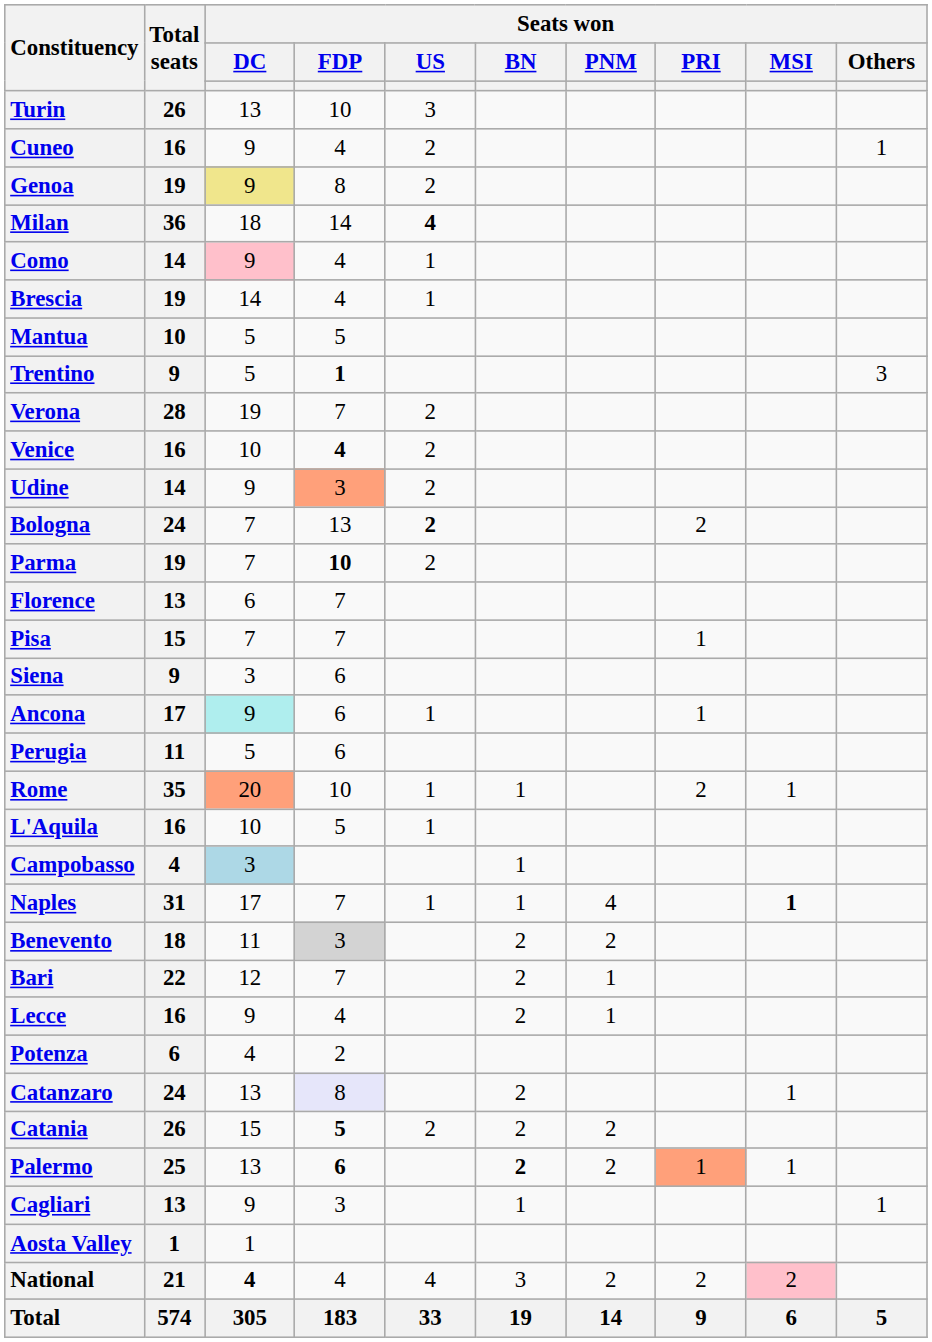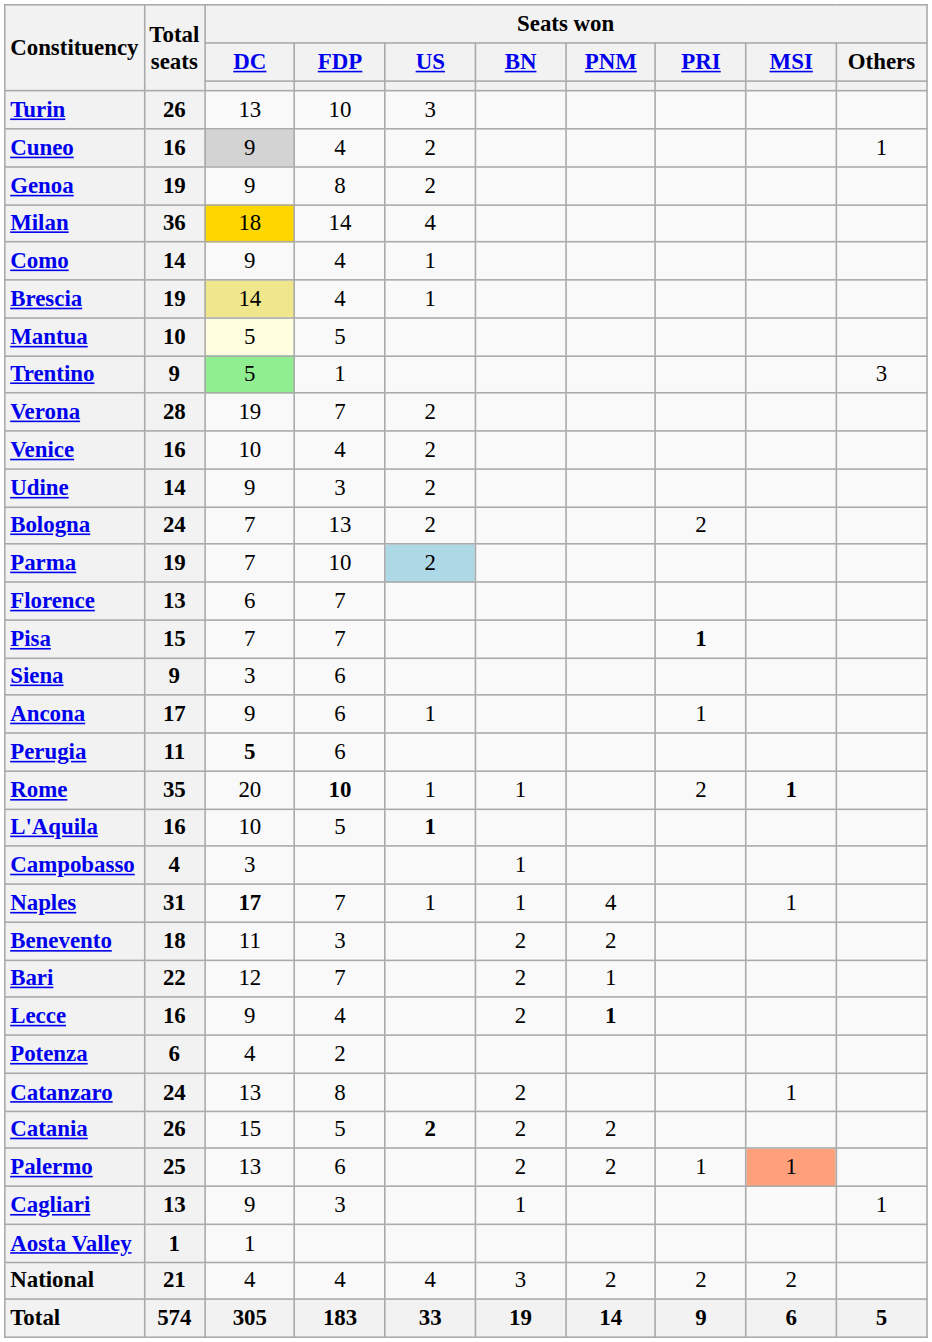(250, 147) no background -> (250, 147) lightgrey background
(250, 185) khaki background -> (250, 185) no background
(250, 223) no background -> (250, 223) gold background
(430, 223) bold -> (430, 223) normal
(250, 261) pink background -> (250, 261) no background
(250, 298) no background -> (250, 298) khaki background
(250, 336) no background -> (250, 336) lightyellow background
(250, 374) no background -> (250, 374) lightgreen background
(340, 374) bold -> (340, 374) normal
(340, 449) bold -> (340, 449) normal
(340, 487) lightsalmon background -> (340, 487) no background
(430, 525) bold -> (430, 525) normal
(340, 563) bold -> (340, 563) normal
(430, 563) no background -> (430, 563) lightblue background
(701, 638) normal -> (701, 638) bold
(250, 714) paleturquoise background -> (250, 714) no background
(250, 751) normal -> (250, 751) bold
(250, 789) lightsalmon background -> (250, 789) no background
(340, 789) normal -> (340, 789) bold
(791, 789) normal -> (791, 789) bold
(430, 827) normal -> (430, 827) bold
(250, 865) lightblue background -> (250, 865) no background
(250, 903) normal -> (250, 903) bold
(791, 903) bold -> (791, 903) normal
(340, 940) lightgrey background -> (340, 940) no background
(611, 1016) normal -> (611, 1016) bold
(340, 1091) lavender background -> (340, 1091) no background
(340, 1129) bold -> (340, 1129) normal
(430, 1129) normal -> (430, 1129) bold
(340, 1167) bold -> (340, 1167) normal
(521, 1167) bold -> (521, 1167) normal
(701, 1167) lightsalmon background -> (701, 1167) no background
(791, 1167) no background -> (791, 1167) lightsalmon background
(250, 1280) bold -> (250, 1280) normal
(791, 1280) pink background -> (791, 1280) no background
